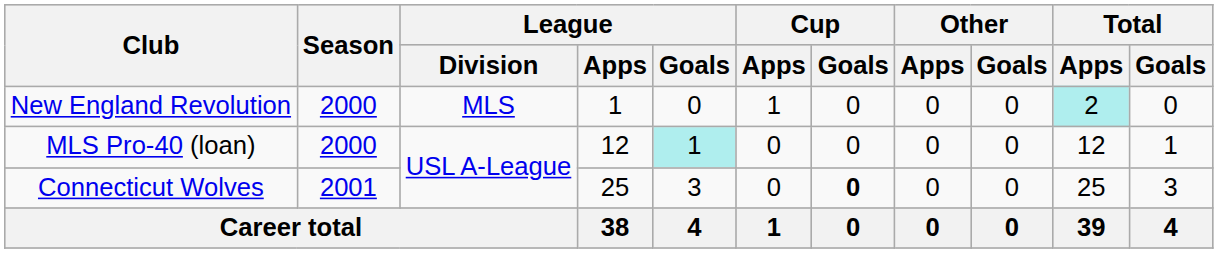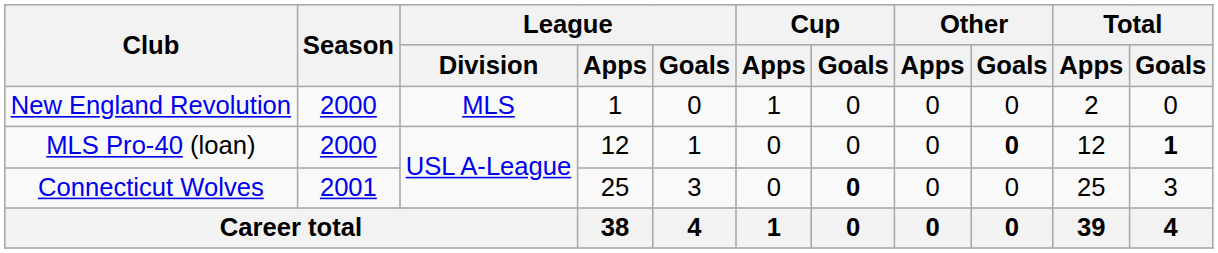(1091, 106) paleturquoise background -> (1091, 106) no background
(694, 146) paleturquoise background -> (694, 146) no background
(1012, 146) normal -> (1012, 146) bold
(1171, 146) normal -> (1171, 146) bold
